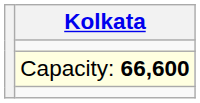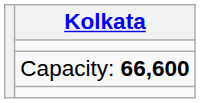(105, 68) lightyellow background -> (105, 68) no background
